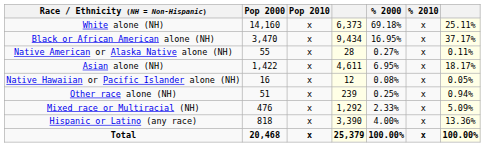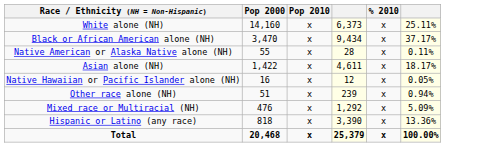- column: (386, 11)
